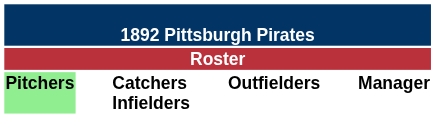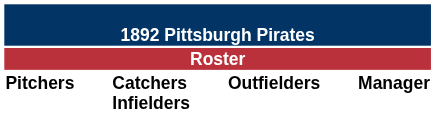(40, 83) lightgreen background -> (40, 83) no background
